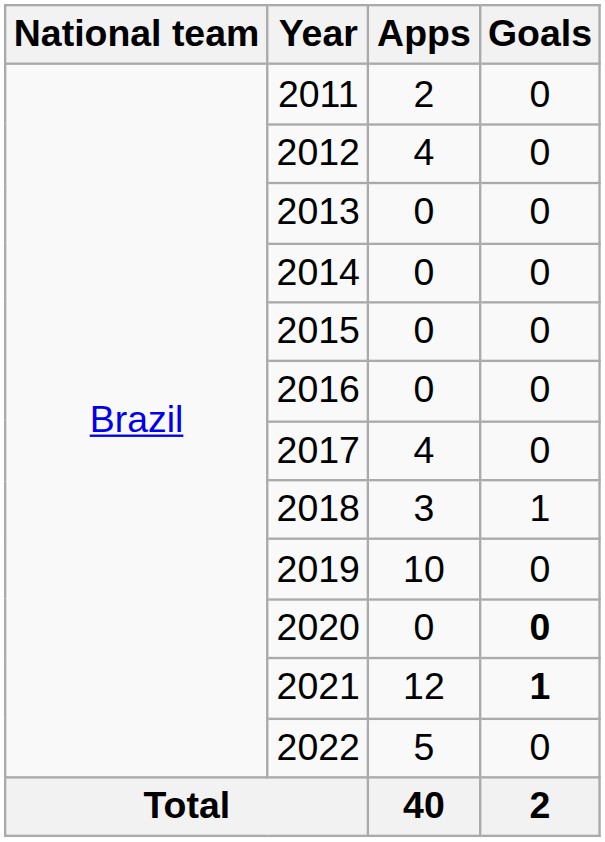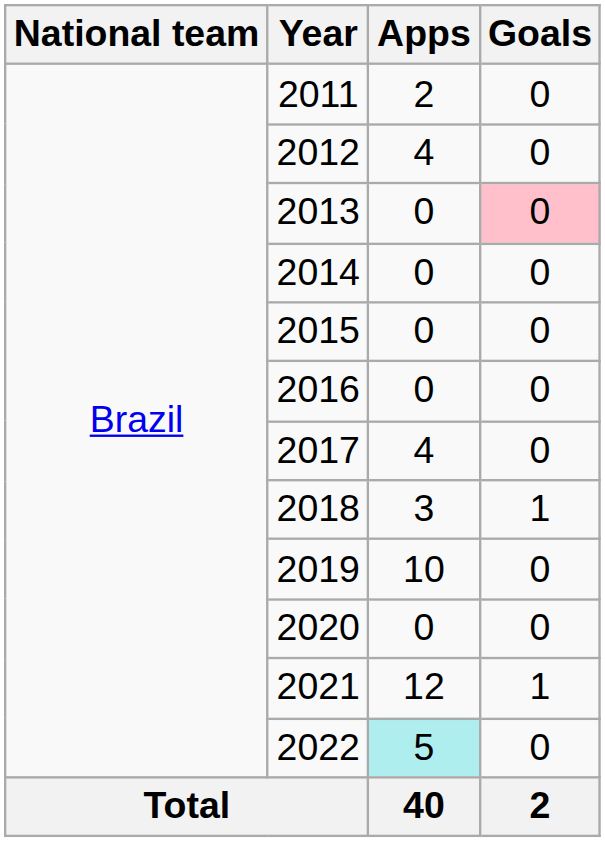(540, 212) no background -> (540, 212) pink background
(540, 627) bold -> (540, 627) normal
(540, 687) bold -> (540, 687) normal
(424, 746) no background -> (424, 746) paleturquoise background
